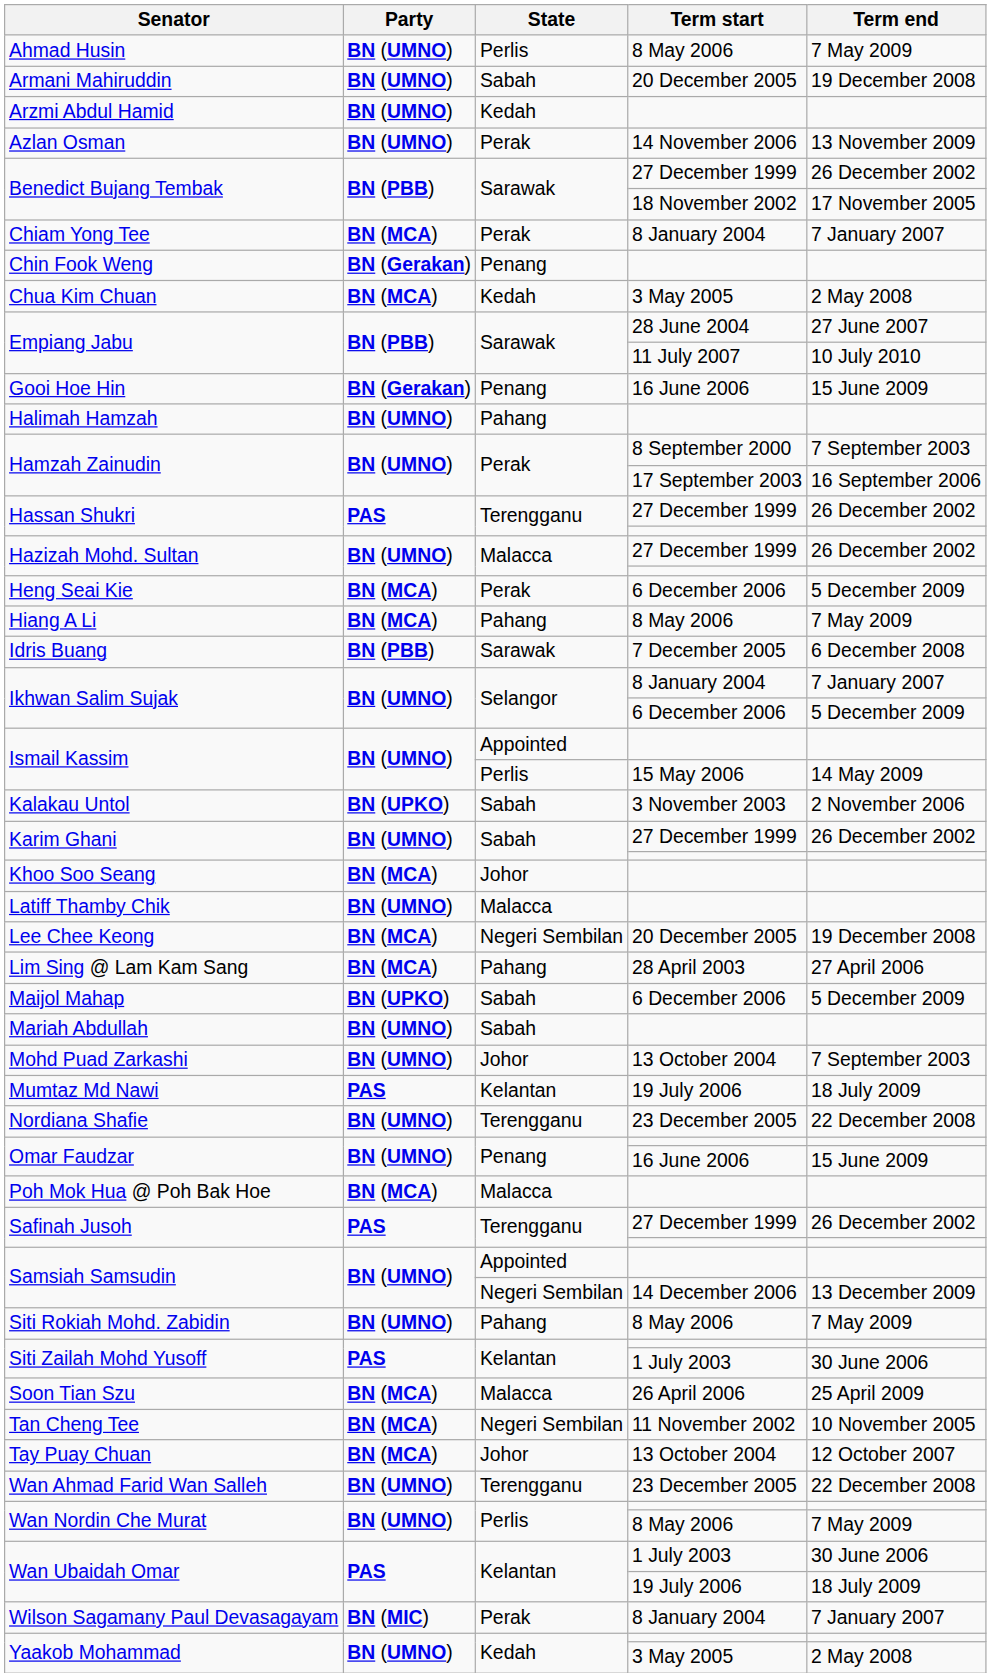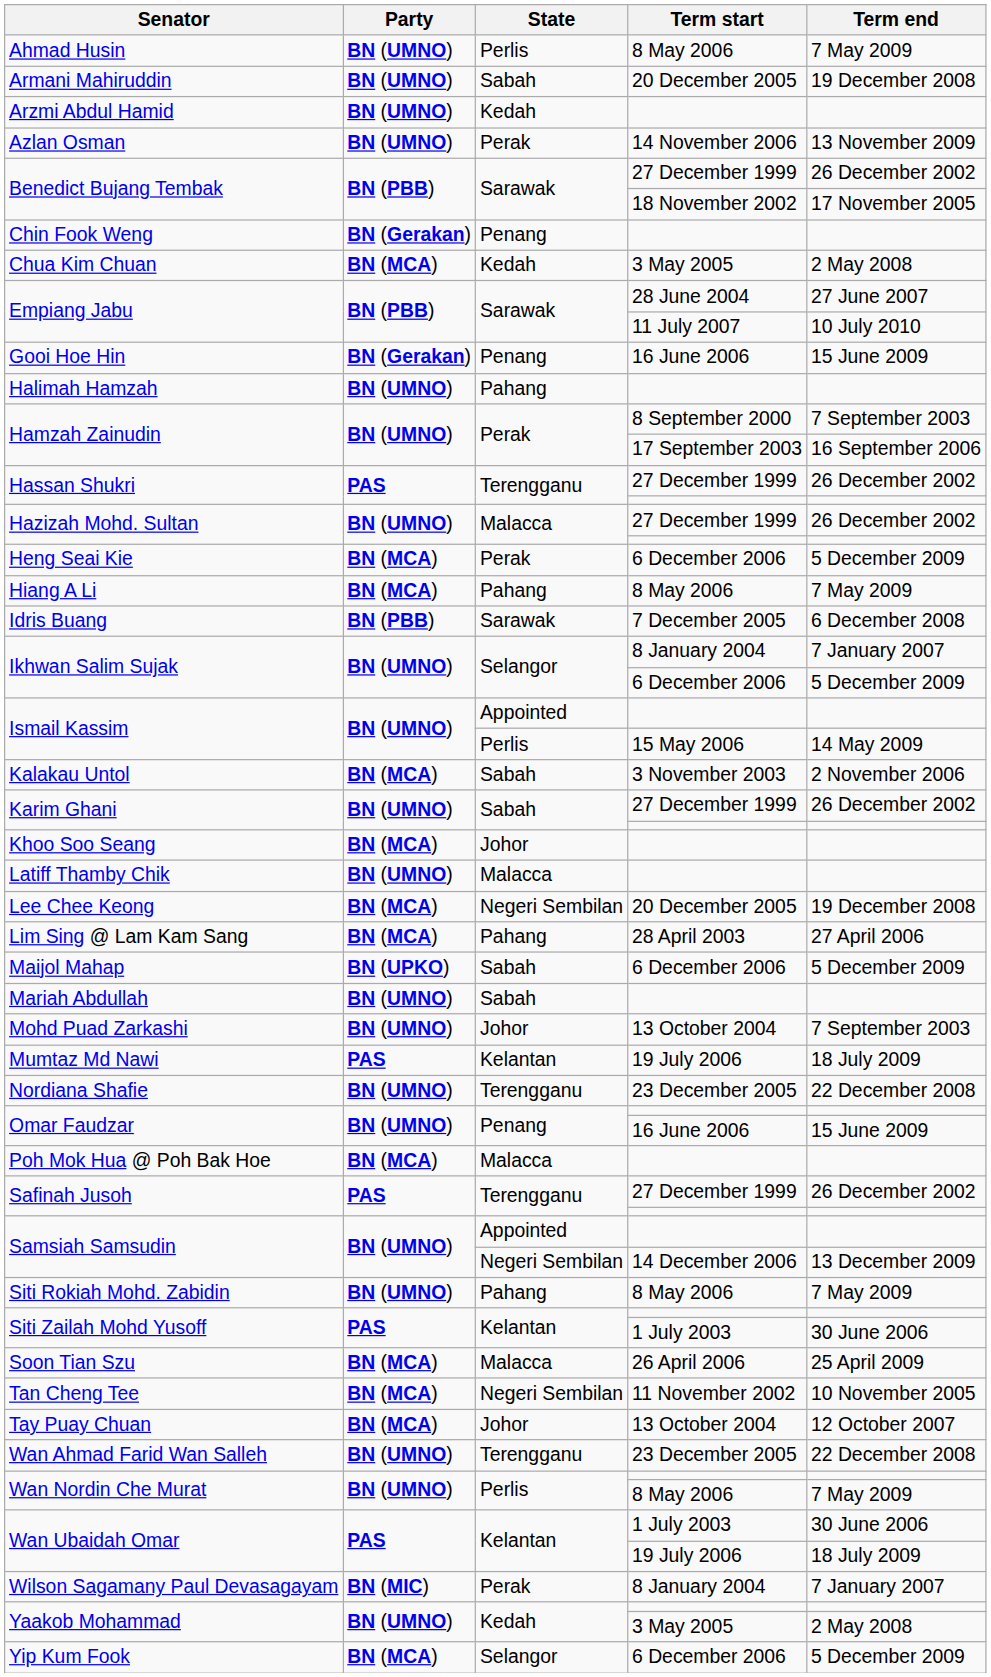- row: (79, 234)
(398, 805) BN (UPKO) -> (392, 774) BN (MCA)
+ row: (70, 1657)
